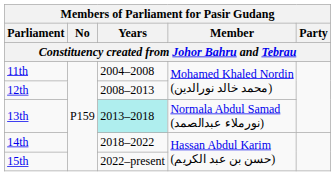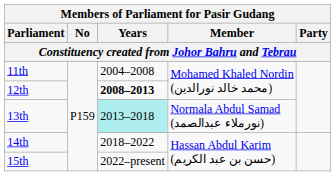(127, 90) normal -> (127, 90) bold
